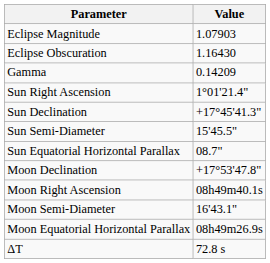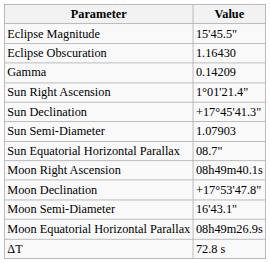(216, 33) 1.07903 -> (217, 33) 15'45.5"
(217, 131) 15'45.5" -> (216, 131) 1.07903
rows swapped: (64, 190) <-> (52, 170)
